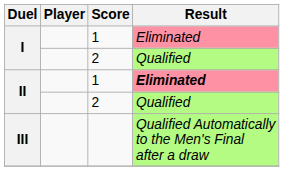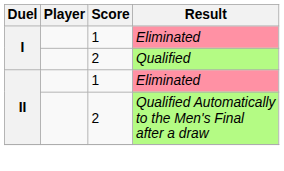(171, 80) bold -> (168, 80) normal
(163, 102) Qualified -> (206, 118) Qualified Automatically to the Men's Final after a draw
- row: (23, 140)
